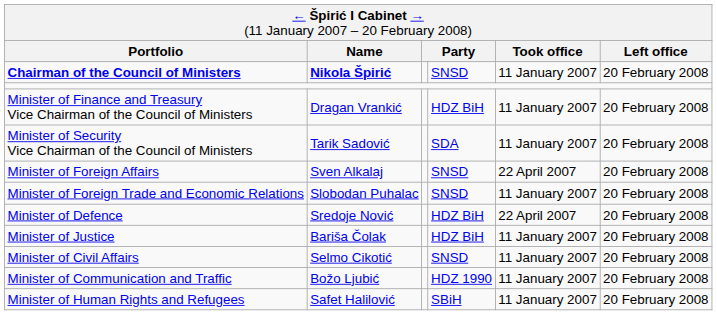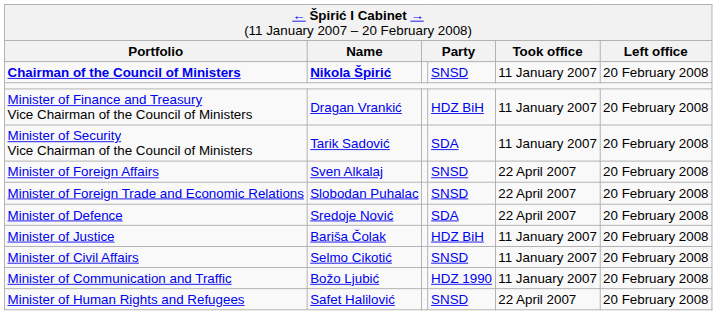(548, 193) 11 January 2007 -> (537, 193) 22 April 2007
(457, 215) HDZ BiH -> (445, 215) SDA
(446, 299) SBiH -> (450, 299) SNSD
(548, 299) 11 January 2007 -> (537, 299) 22 April 2007
